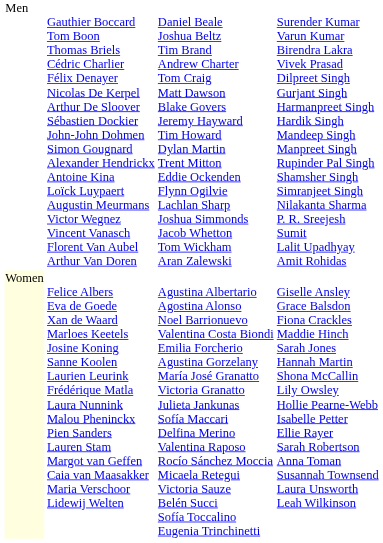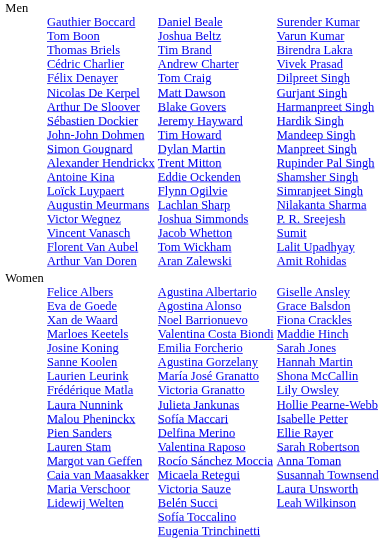(25, 278) lightyellow background -> (25, 278) no background
